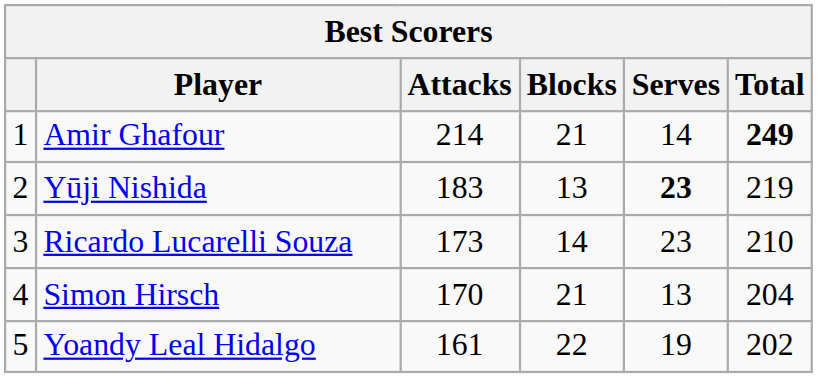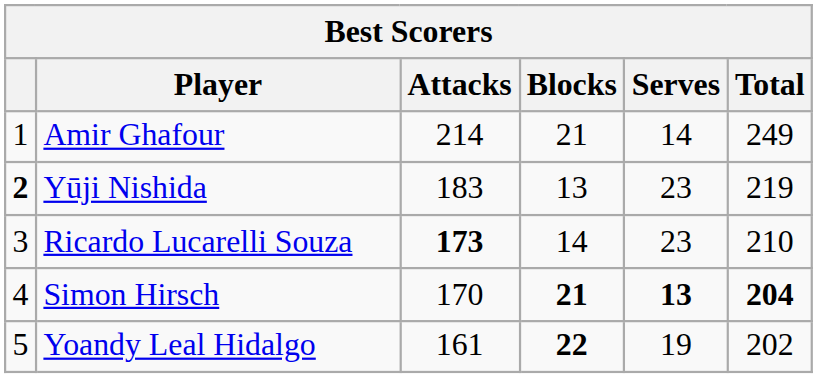(770, 136) bold -> (770, 136) normal
(21, 188) normal -> (21, 188) bold
(676, 188) bold -> (676, 188) normal
(460, 241) normal -> (460, 241) bold
(572, 293) normal -> (572, 293) bold
(676, 293) normal -> (676, 293) bold
(770, 293) normal -> (770, 293) bold
(572, 346) normal -> (572, 346) bold
